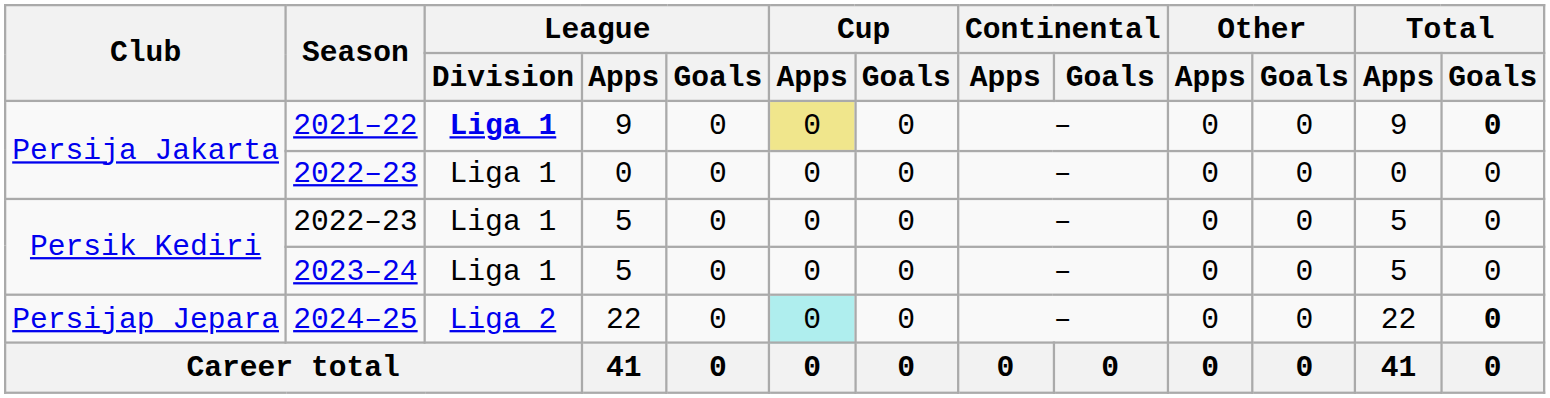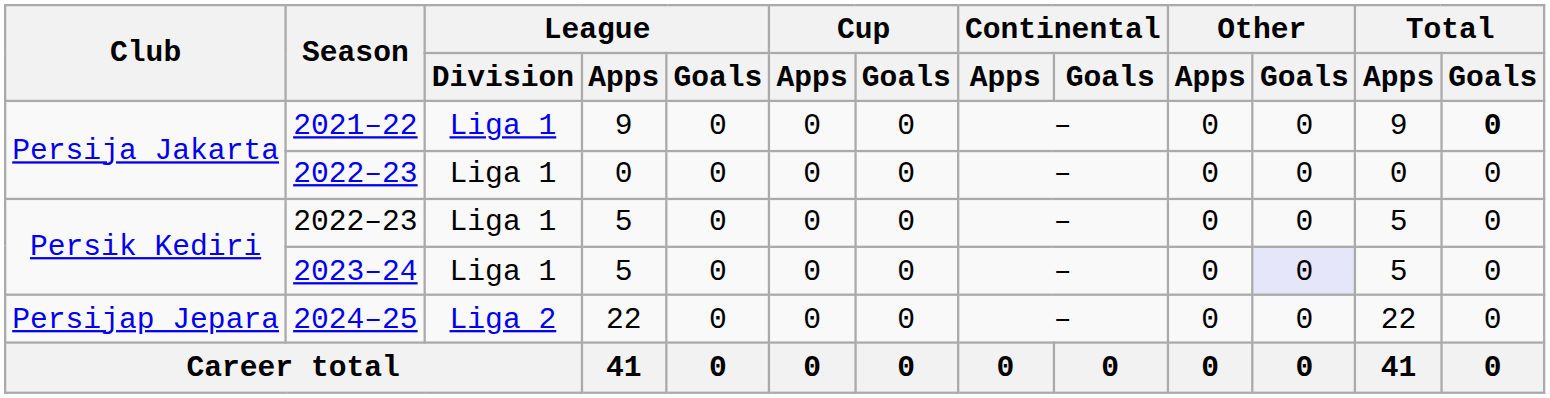(503, 126) bold -> (503, 126) normal
(812, 126) khaki background -> (812, 126) no background
(1304, 271) no background -> (1304, 271) lavender background
(812, 319) paleturquoise background -> (812, 319) no background
(1493, 319) bold -> (1493, 319) normal
